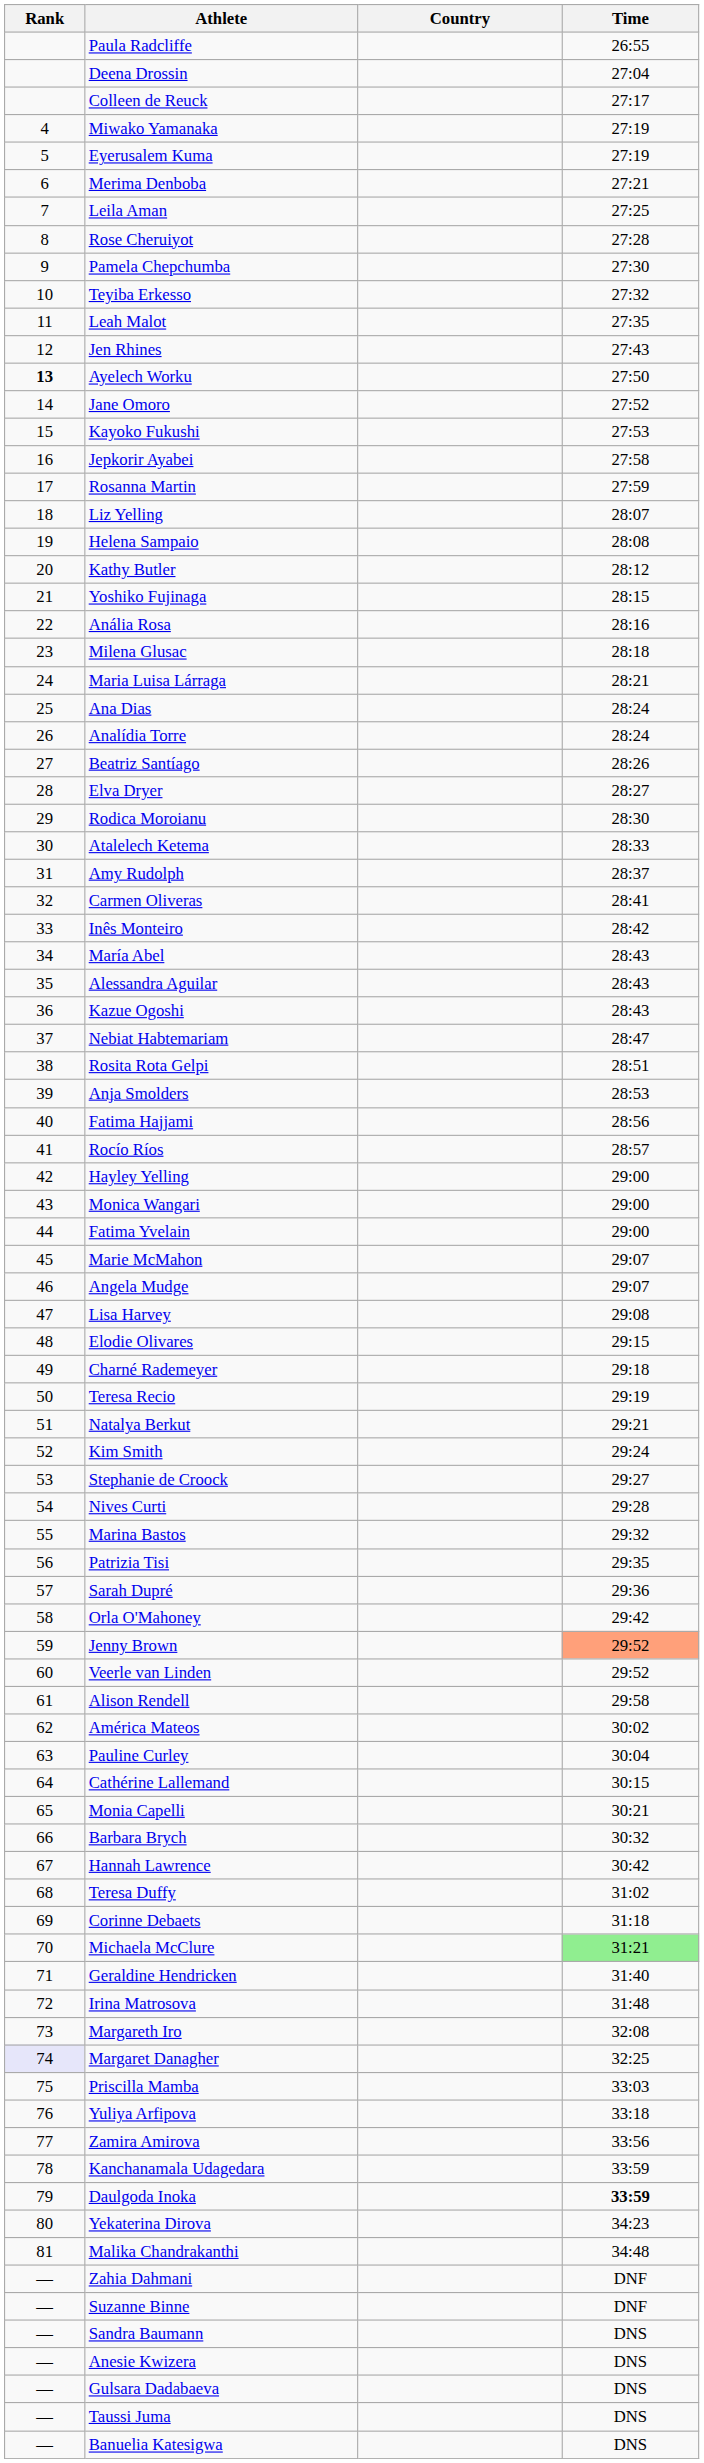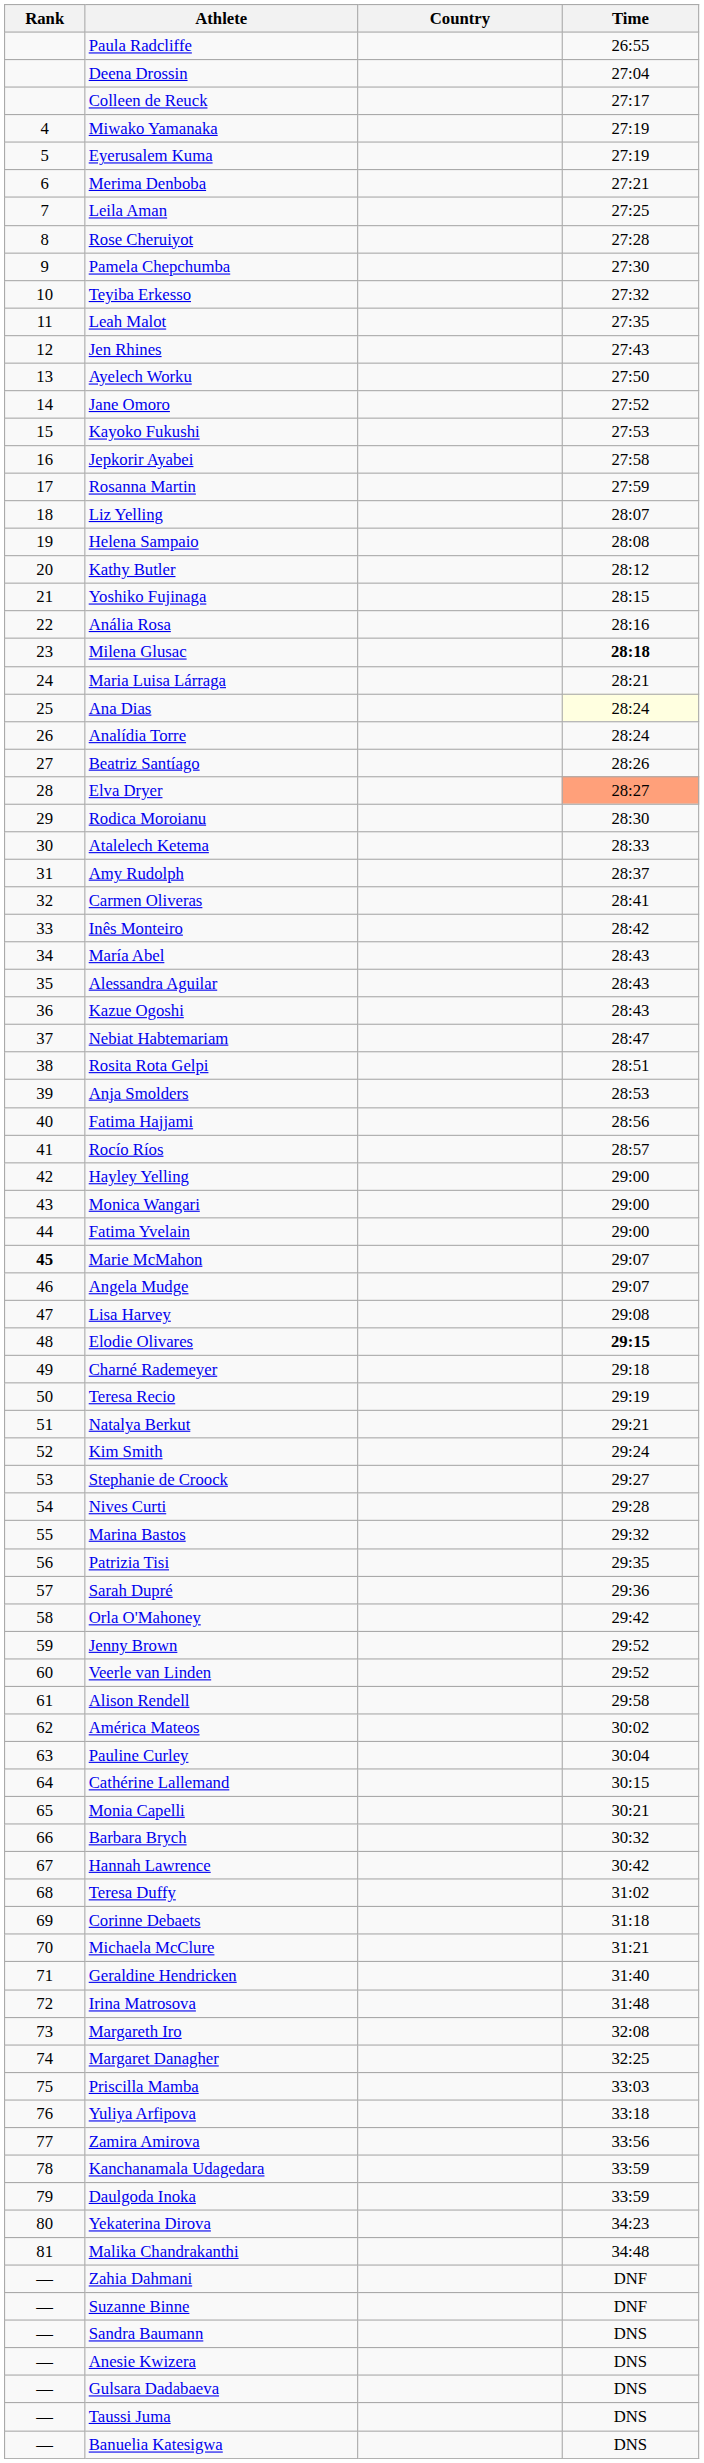(45, 376) bold -> (45, 376) normal
(630, 652) normal -> (630, 652) bold
(630, 707) no background -> (630, 707) lightyellow background
(630, 790) no background -> (630, 790) lightsalmon background
(45, 1259) normal -> (45, 1259) bold
(630, 1341) normal -> (630, 1341) bold
(630, 1645) lightsalmon background -> (630, 1645) no background
(630, 1948) lightgreen background -> (630, 1948) no background
(45, 2058) lavender background -> (45, 2058) no background
(630, 2196) bold -> (630, 2196) normal
